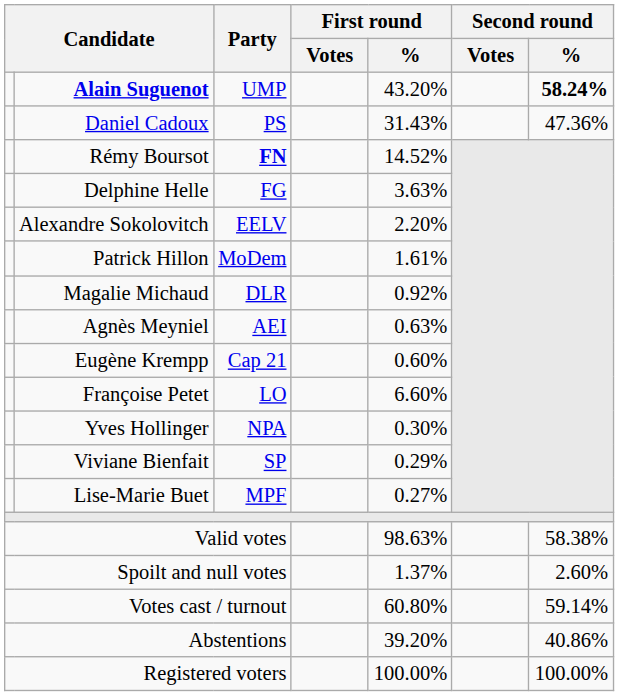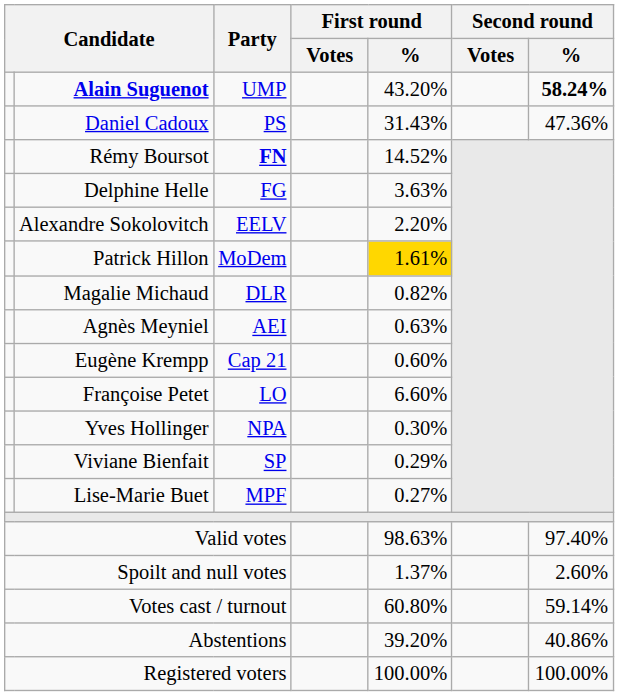(421, 258) no background -> (421, 258) gold background
(421, 292) 0.92% -> (421, 292) 0.82%
(577, 538) 58.38% -> (577, 538) 97.40%
